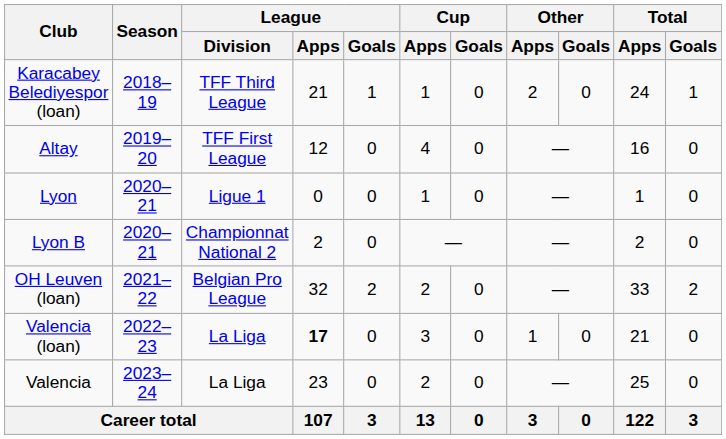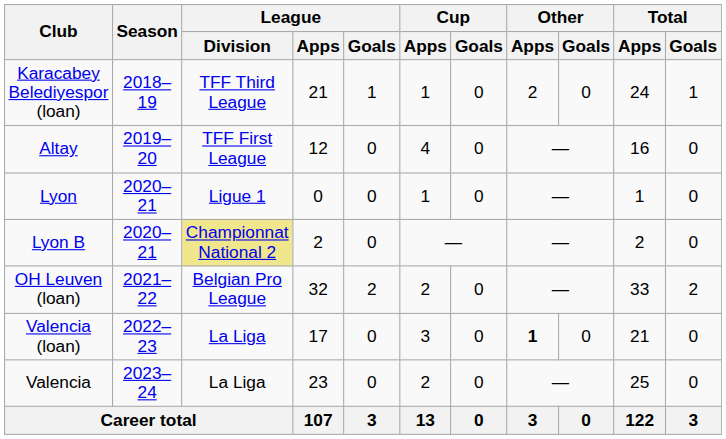(237, 242) no background -> (237, 242) khaki background
(318, 336) bold -> (318, 336) normal
(532, 336) normal -> (532, 336) bold
